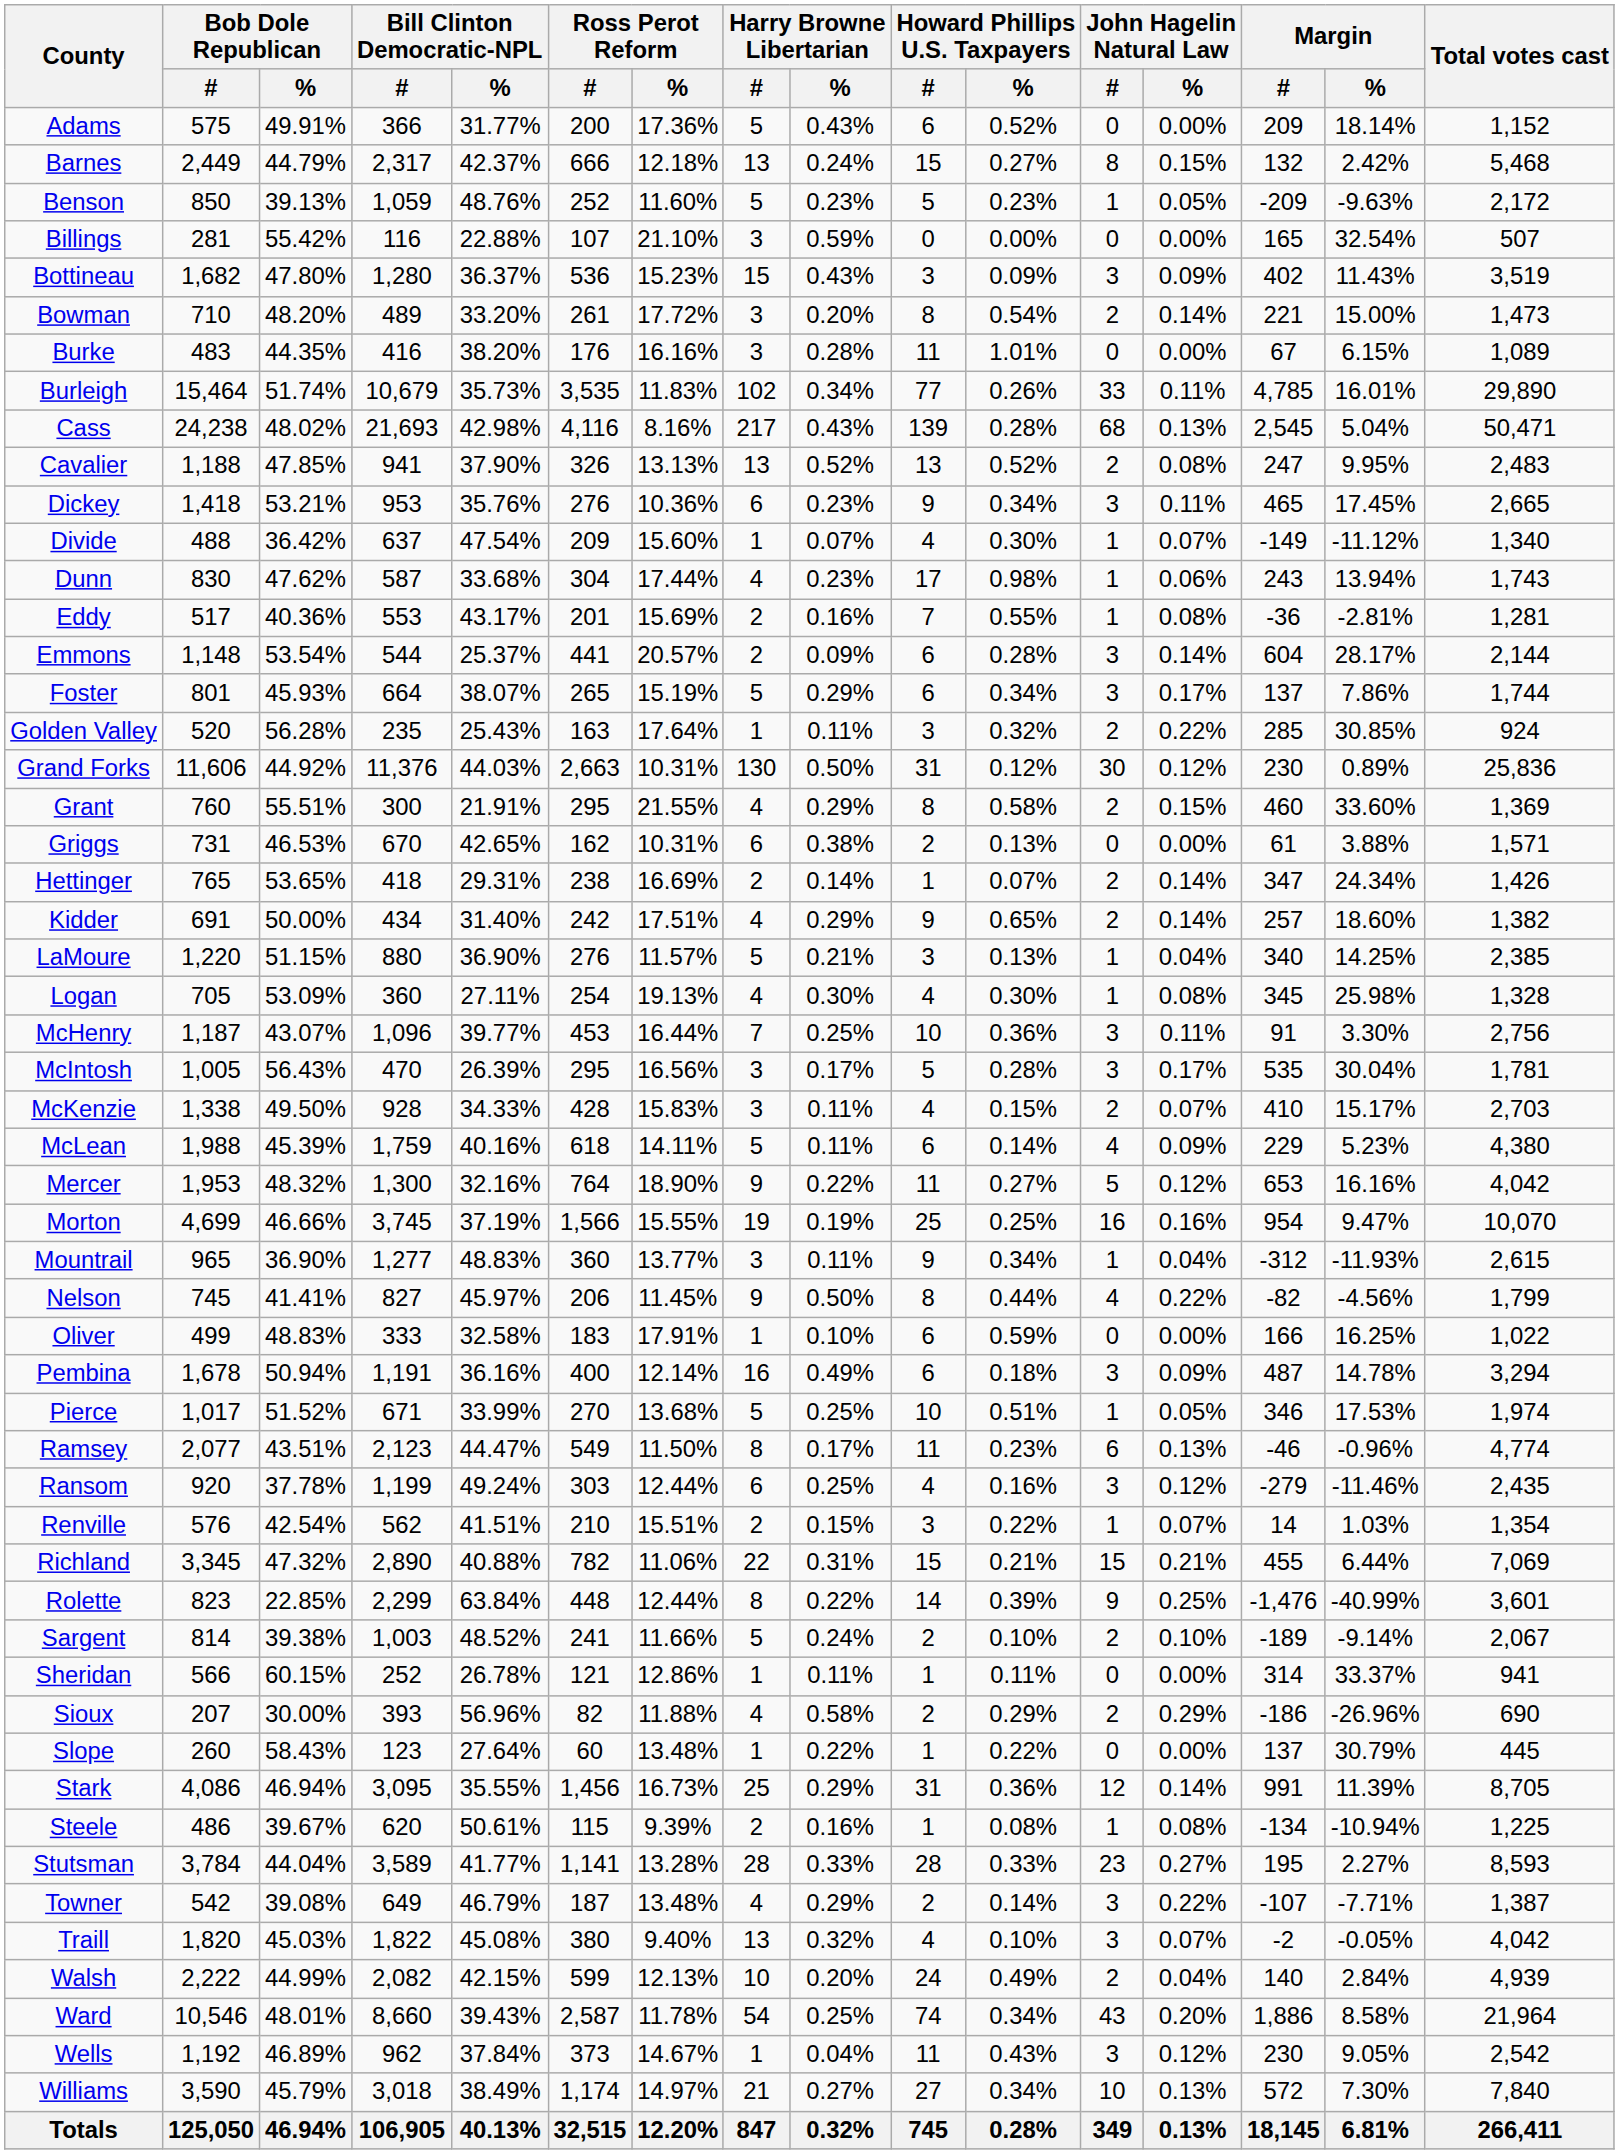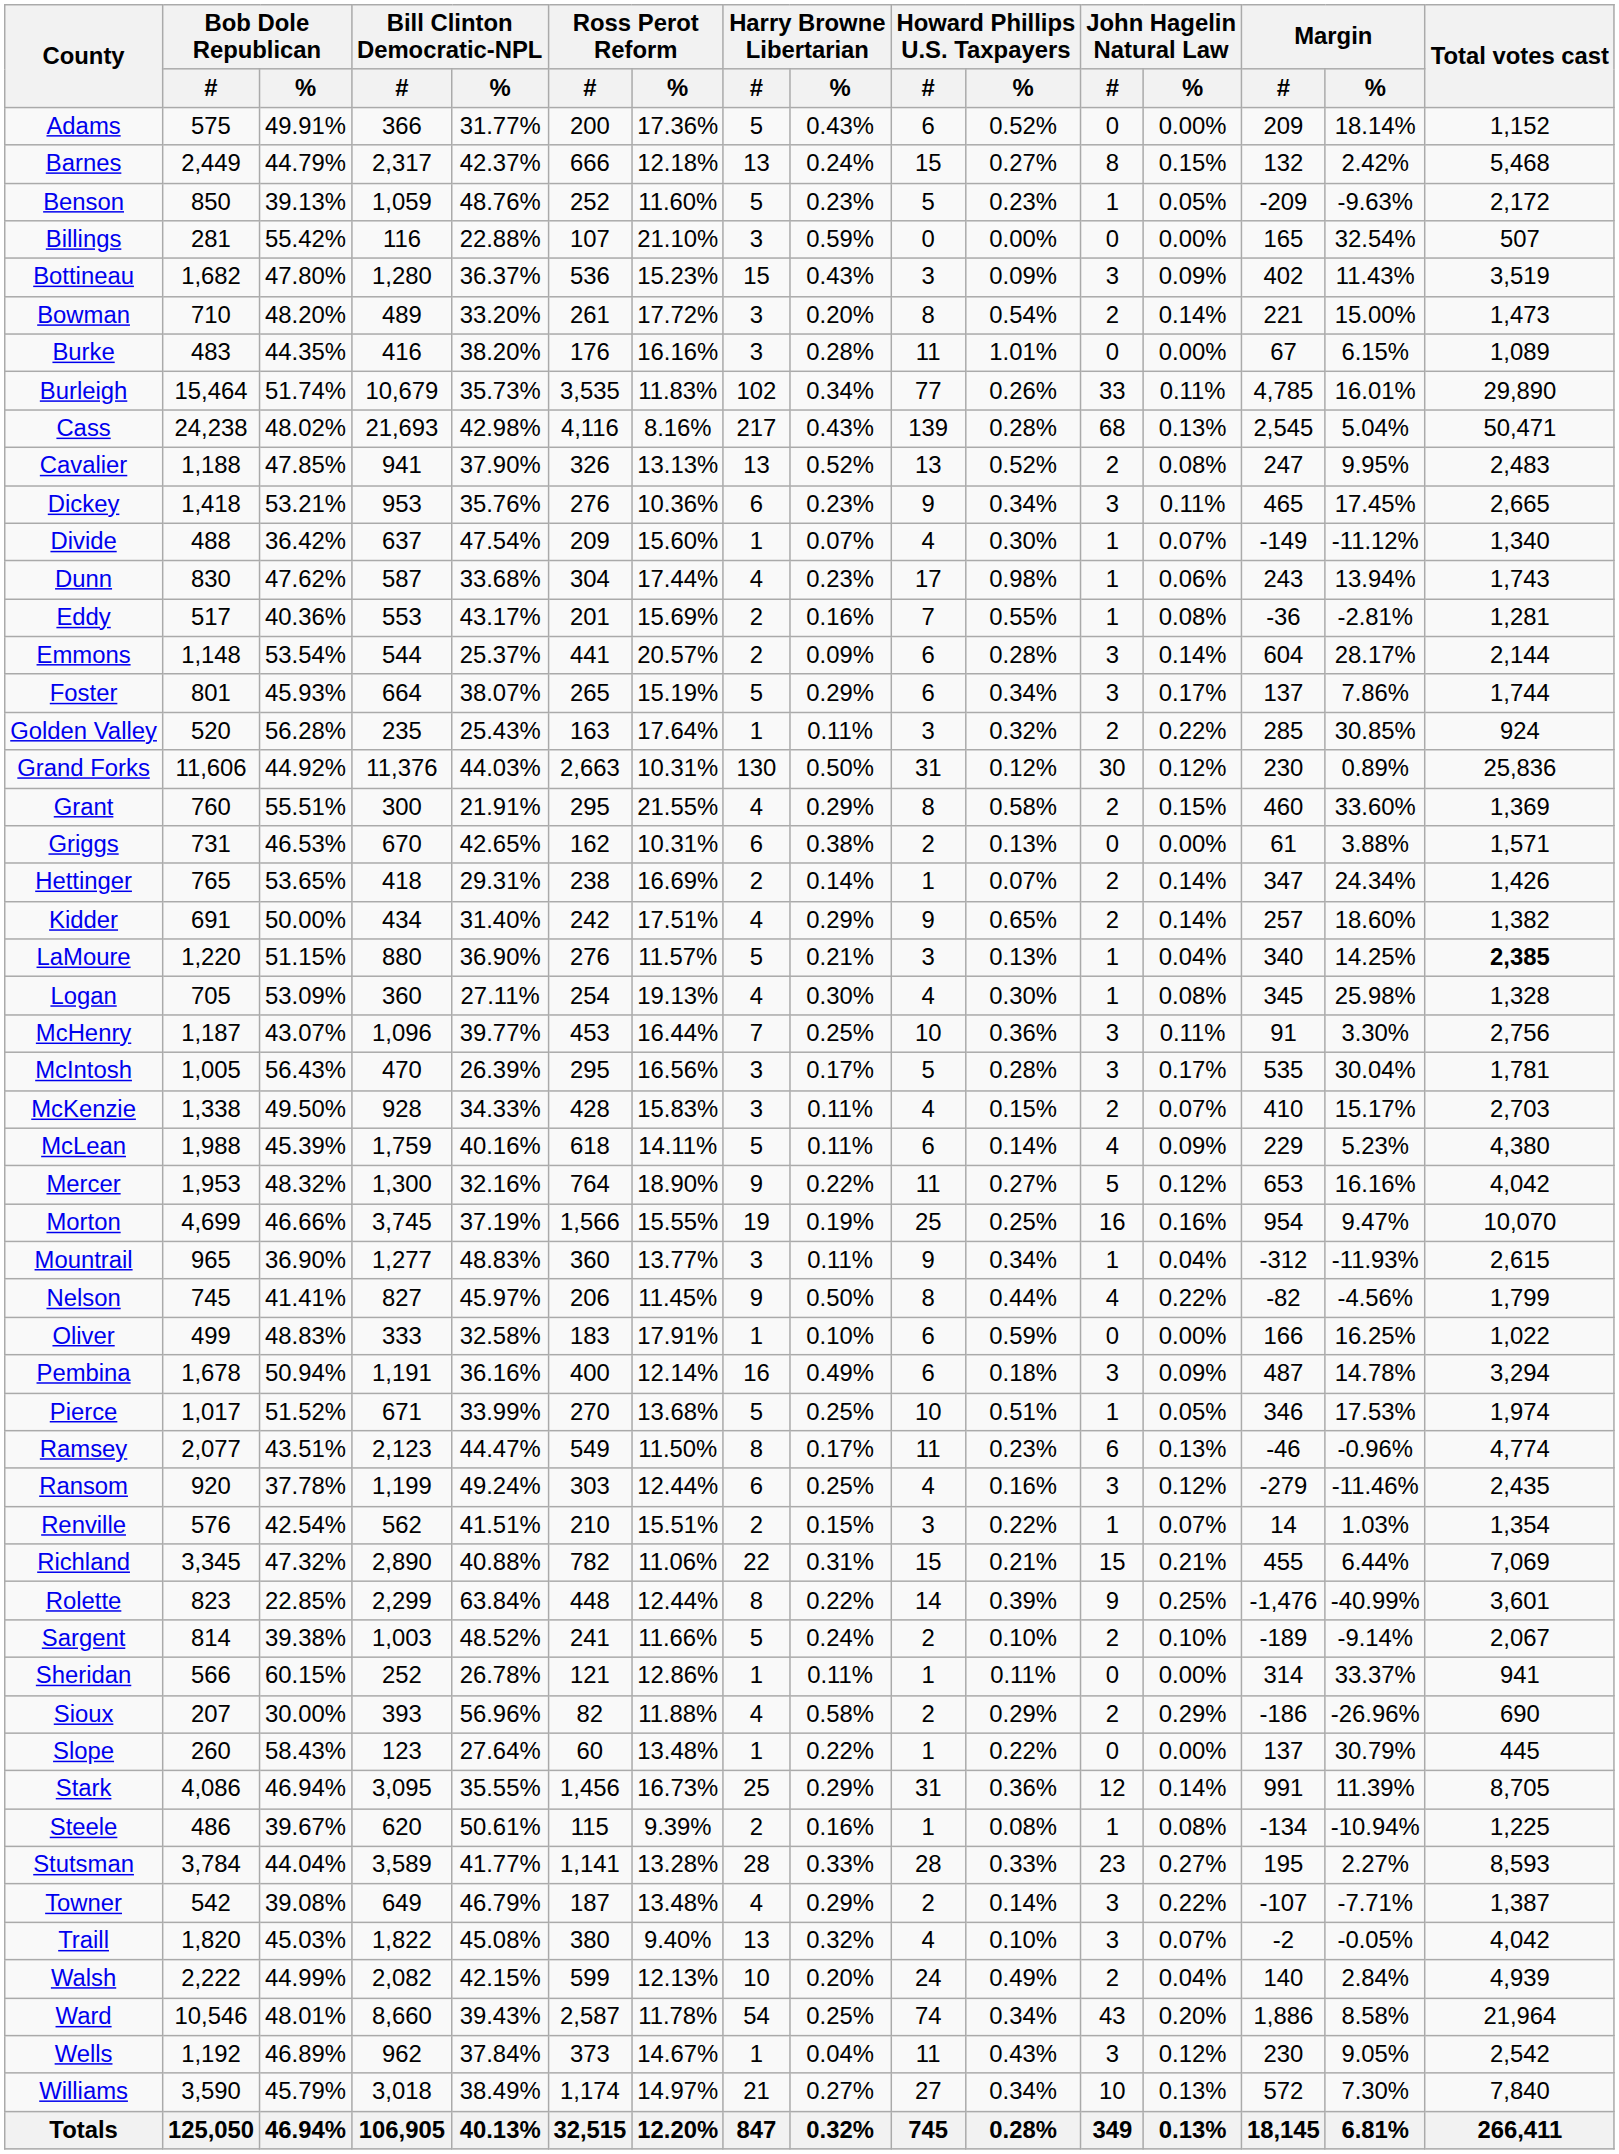(1520, 957) normal -> (1520, 957) bold
